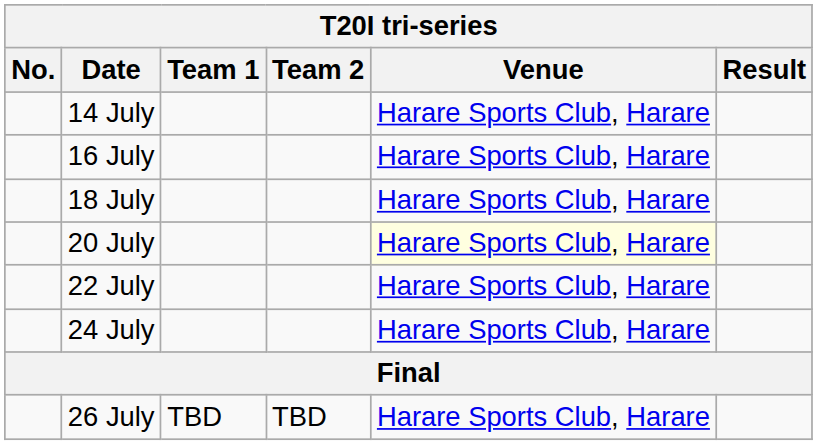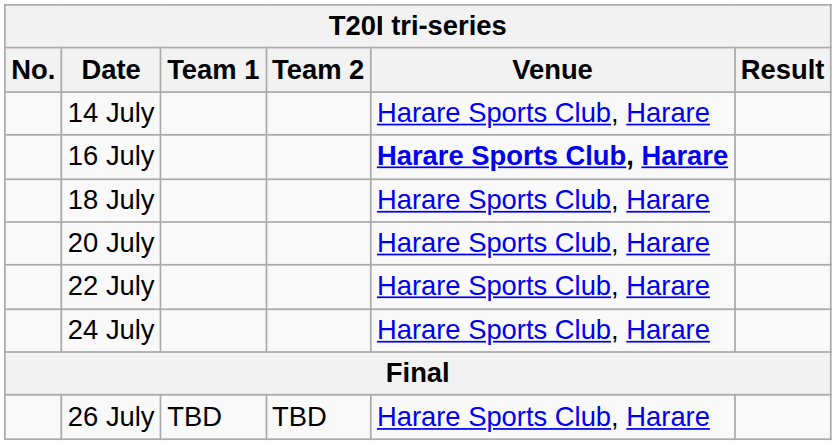(543, 156) normal -> (553, 156) bold
(543, 243) lightyellow background -> (543, 243) no background
